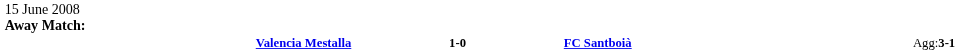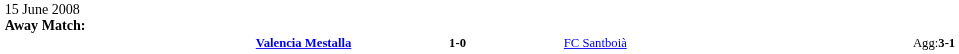(598, 43) bold -> (595, 43) normal
